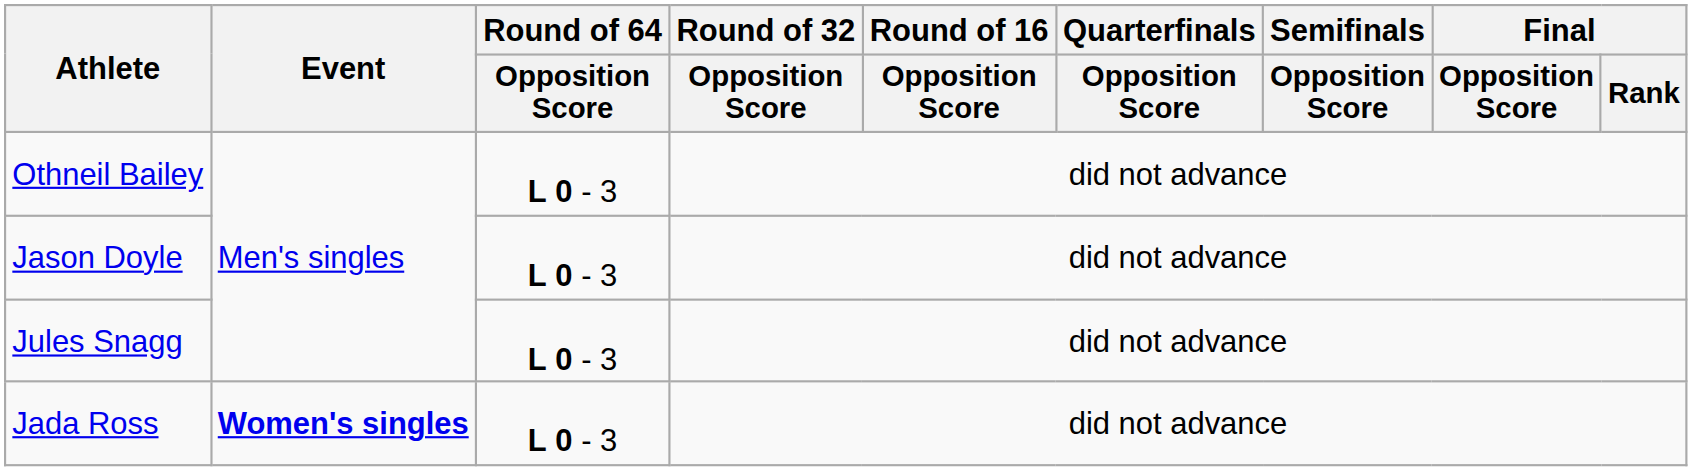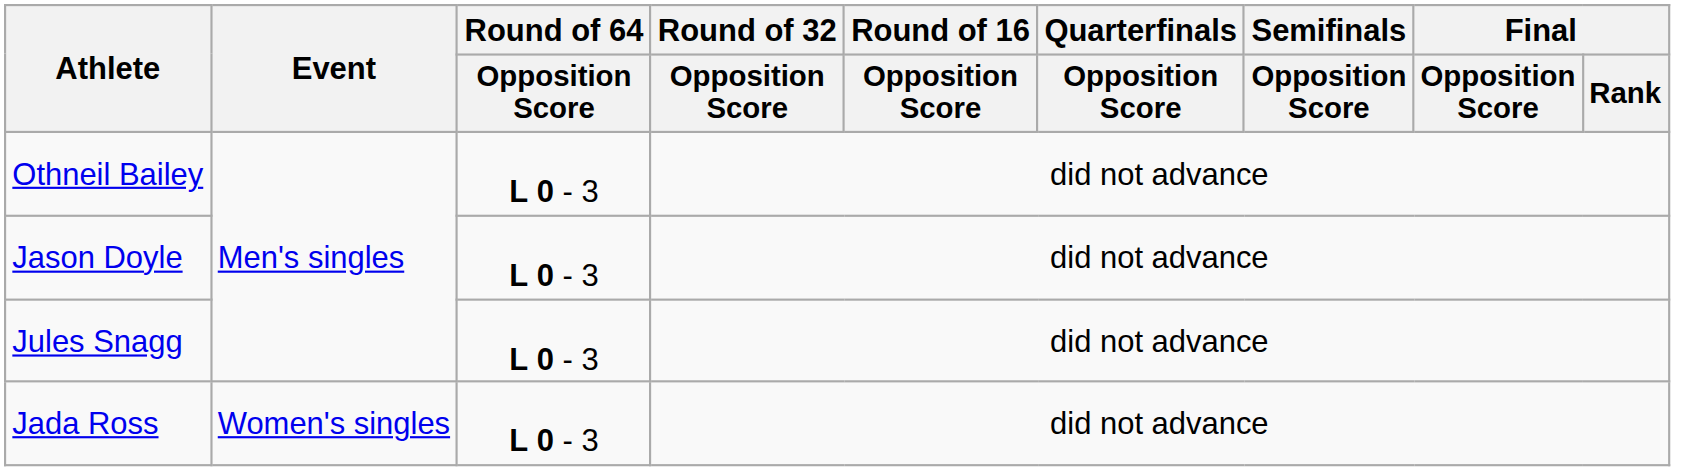(343, 424) bold -> (334, 424) normal
